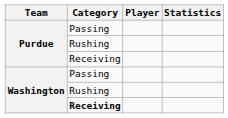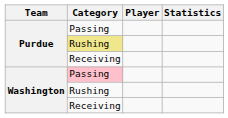(89, 44) no background -> (89, 44) khaki background
(89, 74) no background -> (89, 74) pink background
(95, 105) bold -> (95, 105) normal
